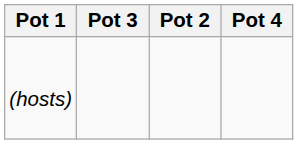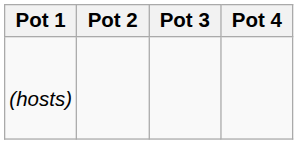columns swapped: (185, 20) <-> (113, 20)
